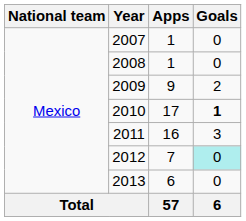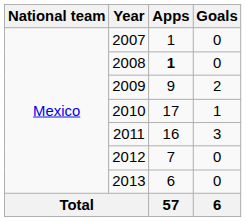(171, 63) normal -> (171, 63) bold
(217, 110) bold -> (217, 110) normal
(217, 157) paleturquoise background -> (217, 157) no background
